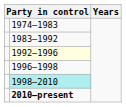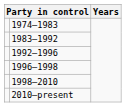(35, 53) lightyellow background -> (35, 53) no background
(35, 81) paleturquoise background -> (35, 81) no background
(42, 95) bold -> (42, 95) normal
